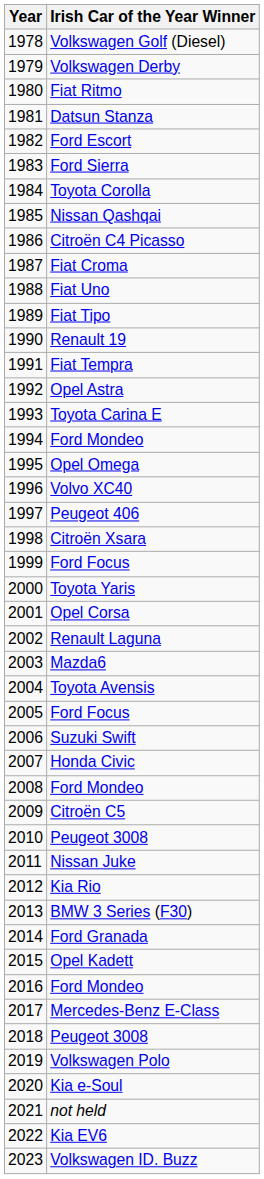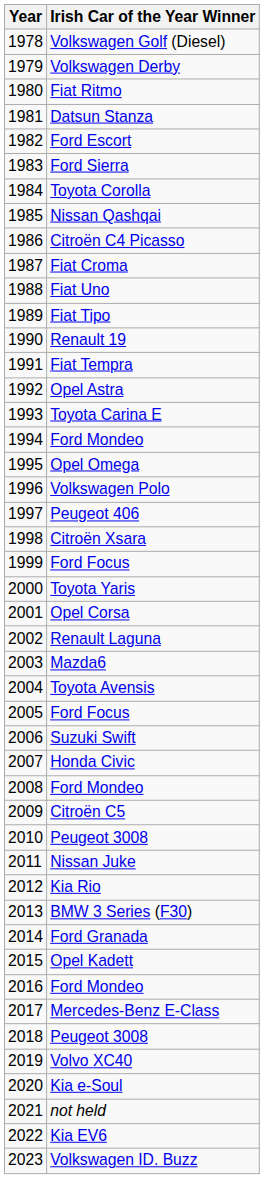(91, 489) Volvo XC40 -> (110, 489) Volkswagen Polo
(110, 1061) Volkswagen Polo -> (91, 1061) Volvo XC40
